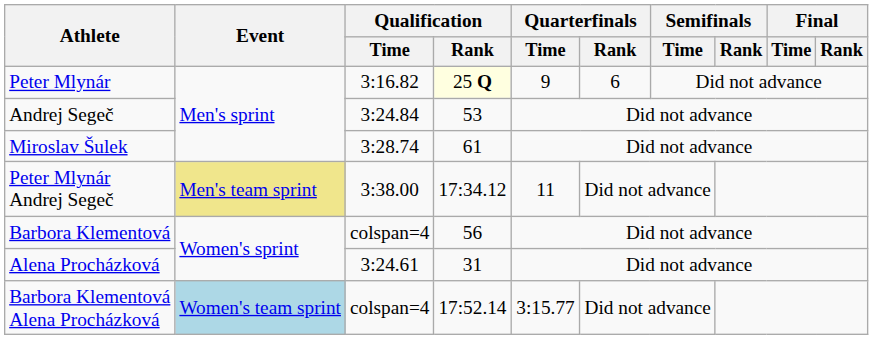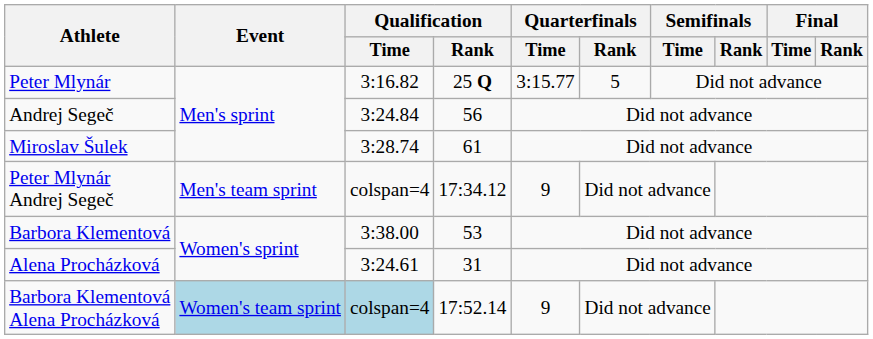(472, 82) lightyellow background -> (472, 82) no background
(546, 82) 9 -> (546, 82) 3:15.77
(615, 82) 6 -> (615, 82) 5
(472, 114) 53 -> (472, 114) 56
(248, 189) khaki background -> (248, 189) no background
(390, 189) 3:38.00 -> (390, 189) colspan=4
(546, 189) 11 -> (546, 189) 9
(390, 232) colspan=4 -> (390, 232) 3:38.00
(472, 232) 56 -> (472, 232) 53
(390, 307) no background -> (390, 307) lightblue background
(546, 307) 3:15.77 -> (546, 307) 9
